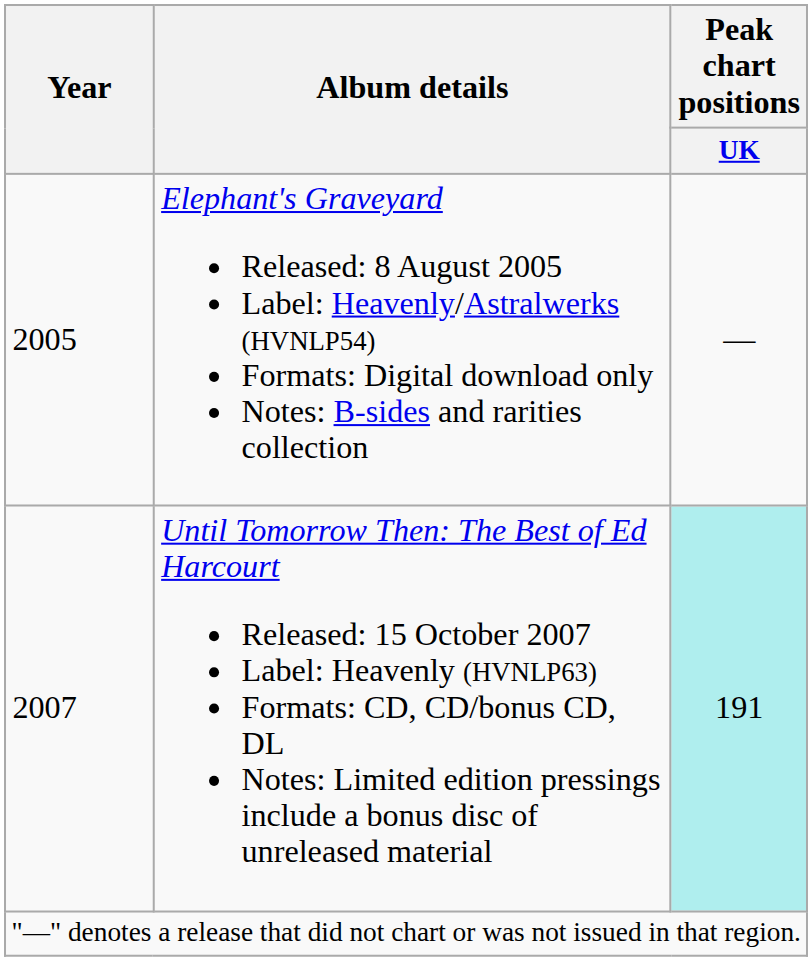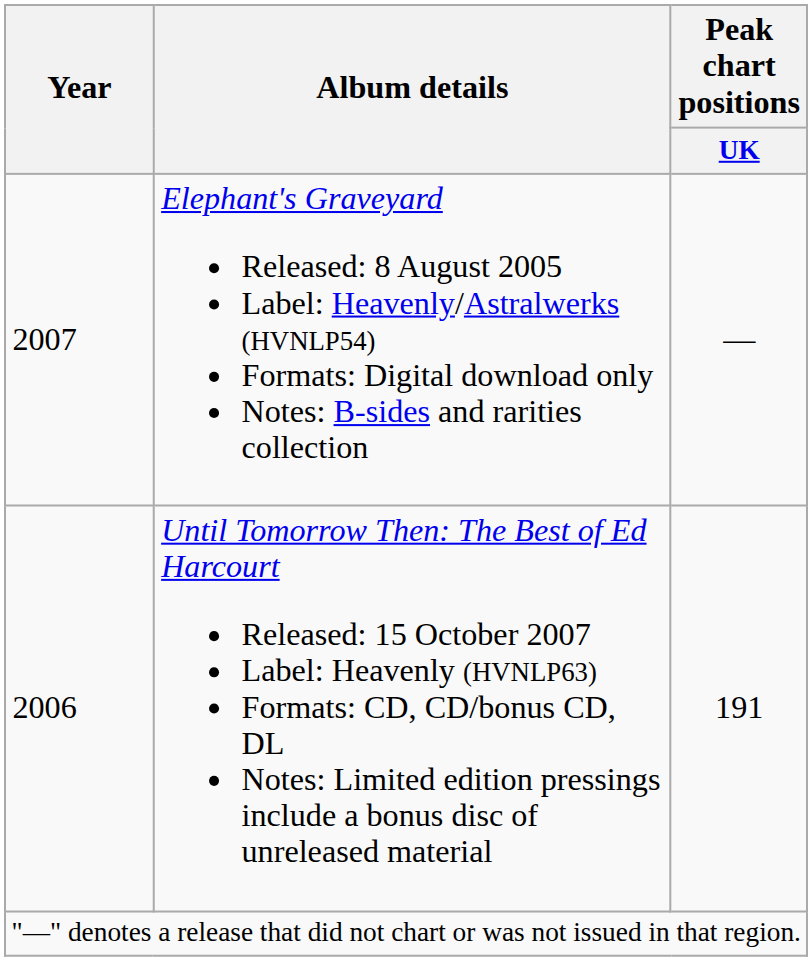(45, 339) 2005 -> (45, 339) 2007
(45, 707) 2007 -> (45, 707) 2006
(739, 707) paleturquoise background -> (739, 707) no background
